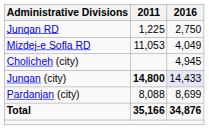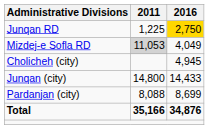(188, 29) no background -> (188, 29) gold background
(149, 45) no background -> (149, 45) lightgrey background
(149, 78) bold -> (149, 78) normal
(185, 78) lavender background -> (185, 78) no background
